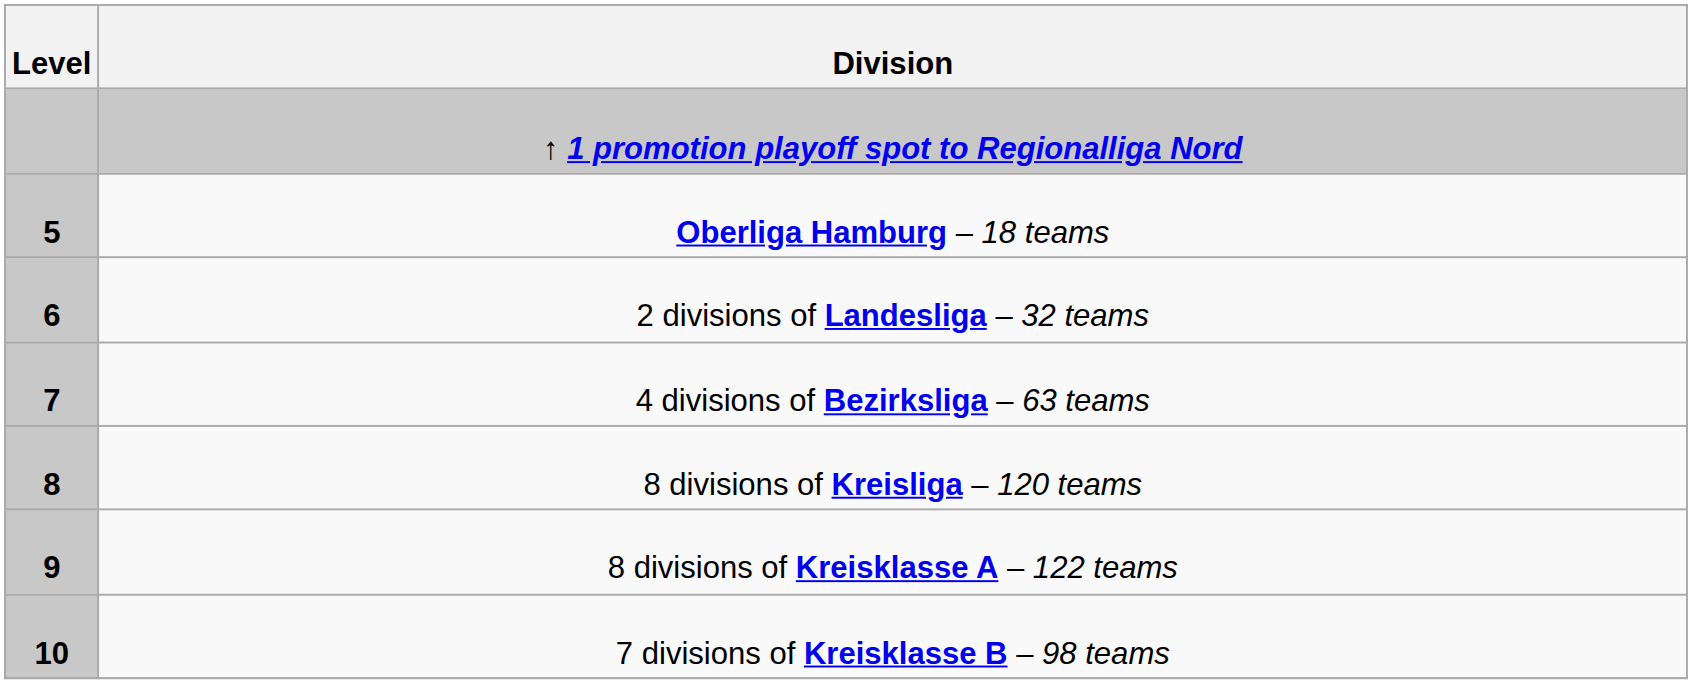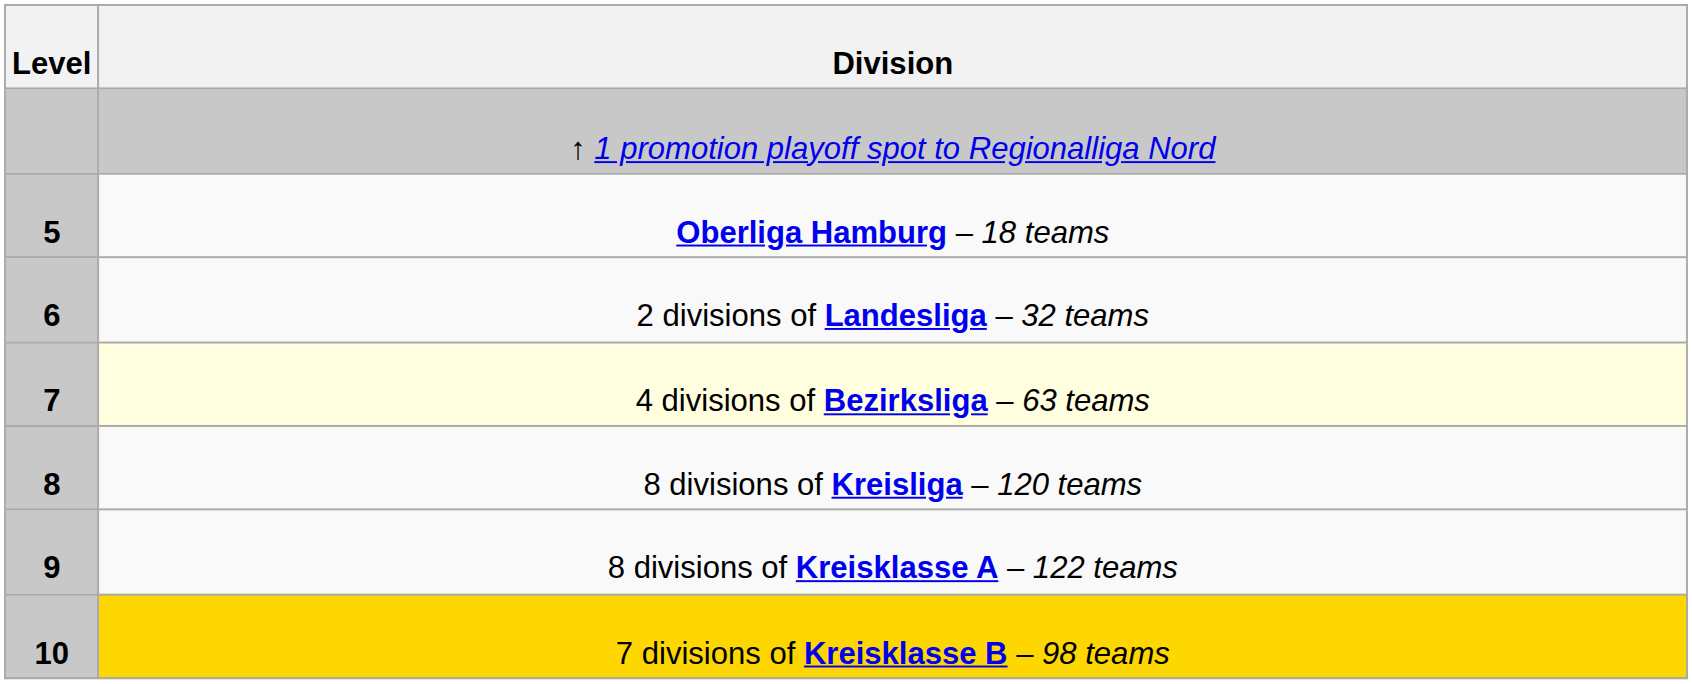(893, 148) bold -> (893, 148) normal
(893, 400) no background -> (893, 400) lightyellow background
(893, 653) no background -> (893, 653) gold background
